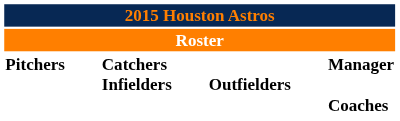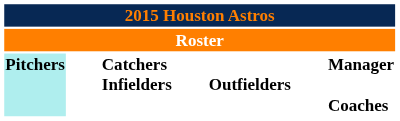(35, 64) no background -> (35, 64) paleturquoise background
